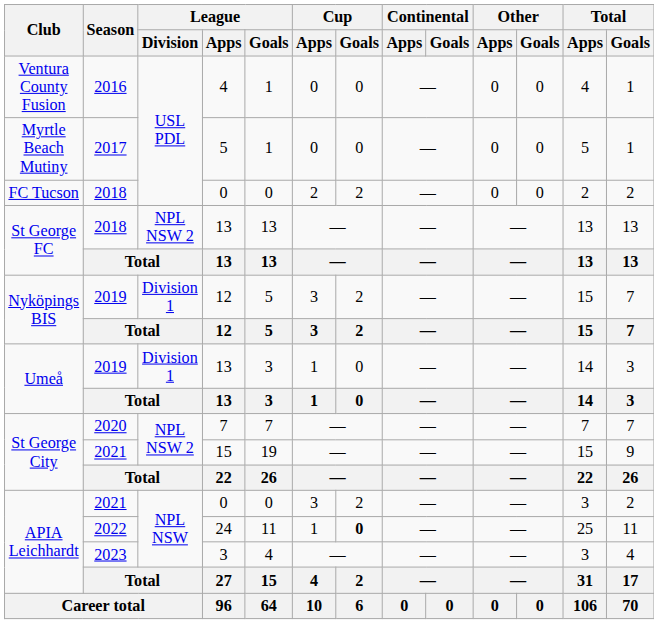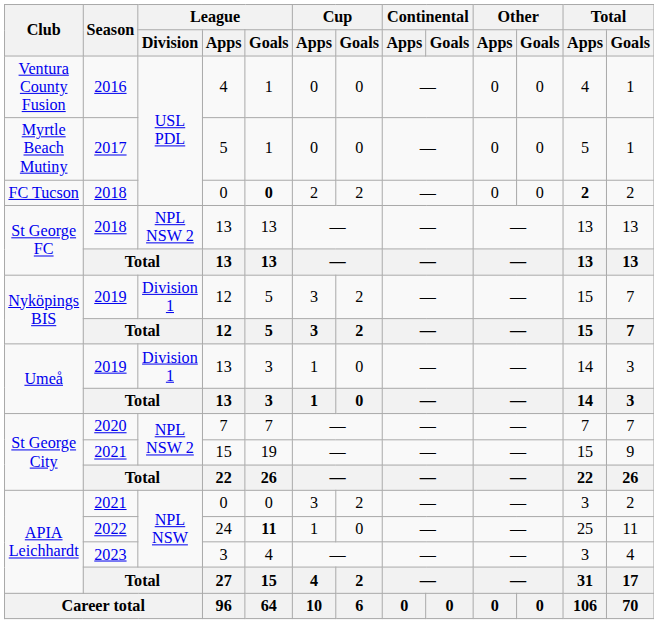(269, 192) normal -> (269, 192) bold
(585, 192) normal -> (585, 192) bold
(269, 529) normal -> (269, 529) bold
(359, 529) bold -> (359, 529) normal
